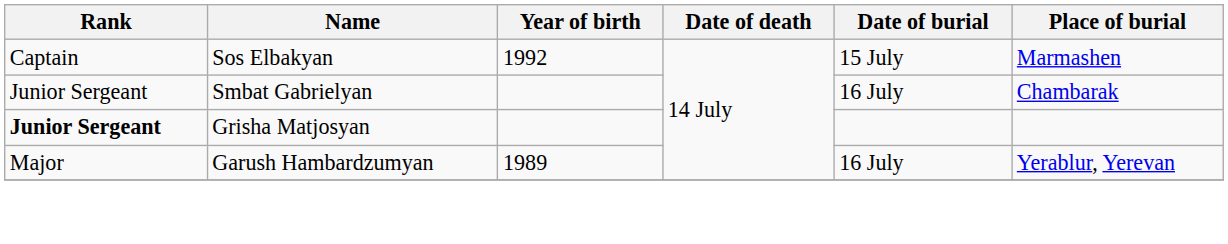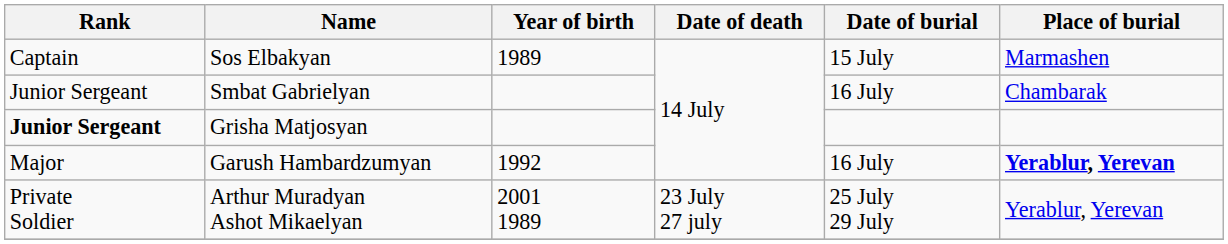(525, 57) 1992 -> (519, 57) 1989
(525, 162) 1989 -> (519, 162) 1992
(1096, 162) normal -> (1090, 162) bold
+ row: (287, 209)
